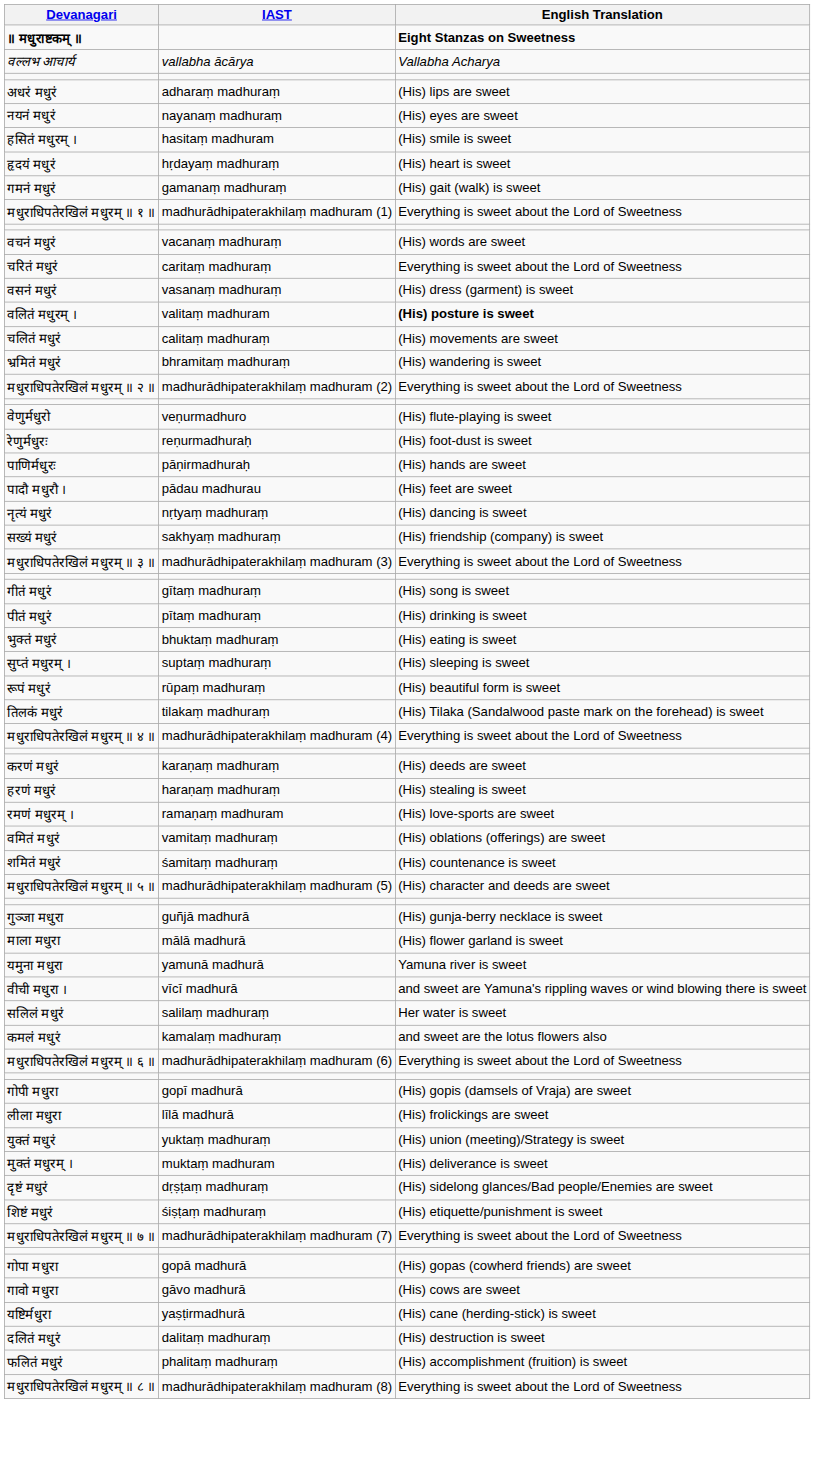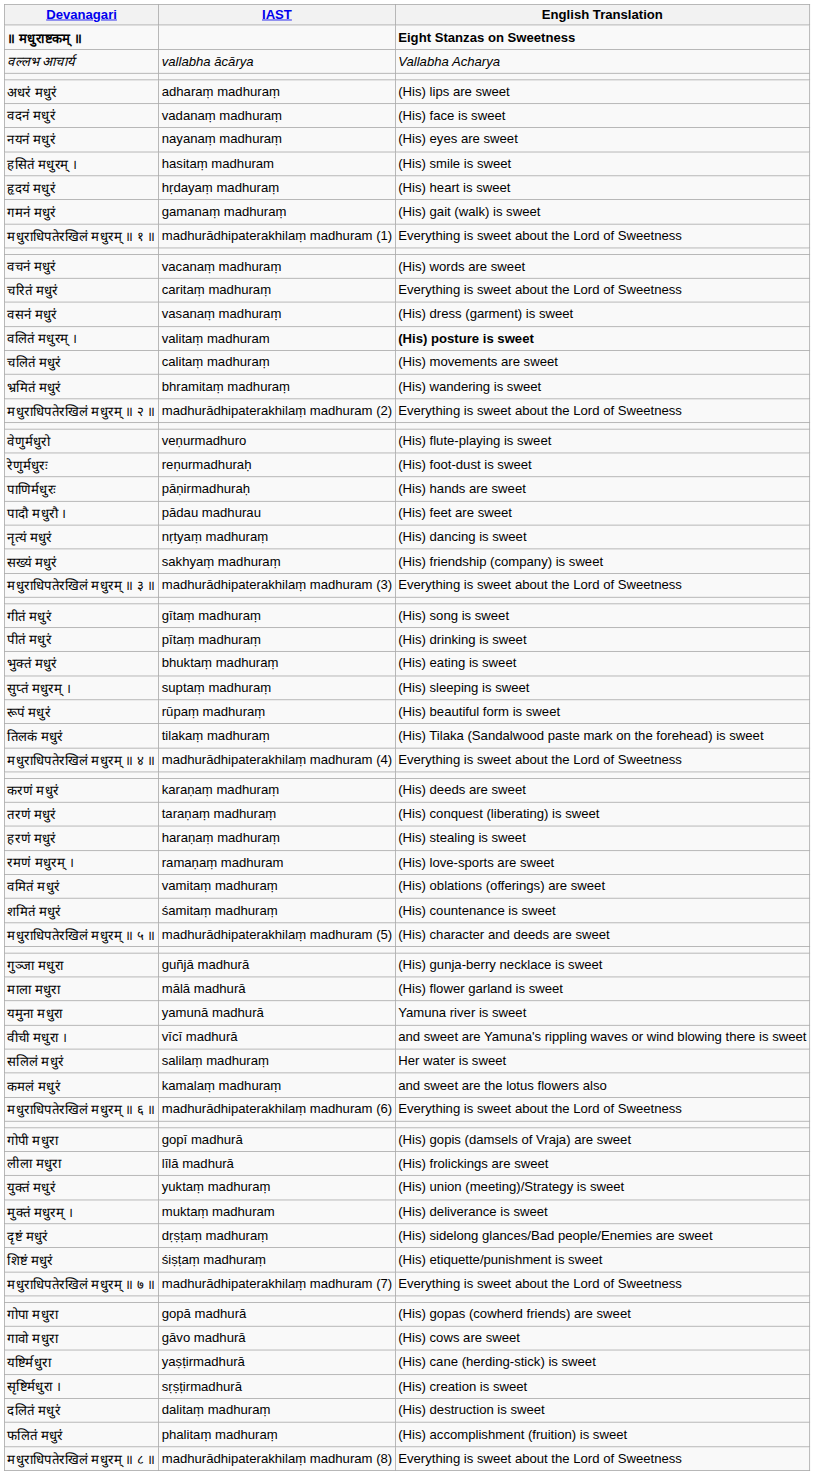+ row: (31, 116)
+ row: (32, 815)
+ row: (34, 1387)
